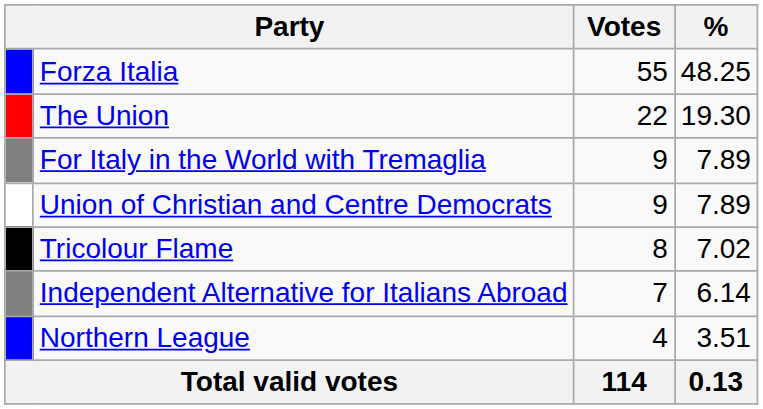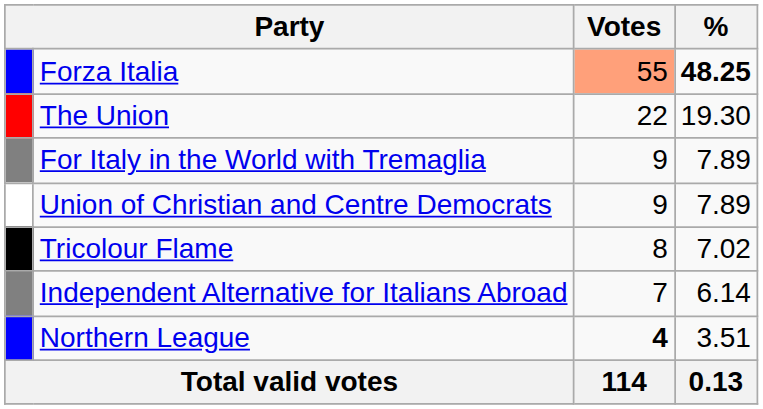(652, 71) no background -> (652, 71) lightsalmon background
(716, 71) normal -> (716, 71) bold
(660, 337) normal -> (660, 337) bold
